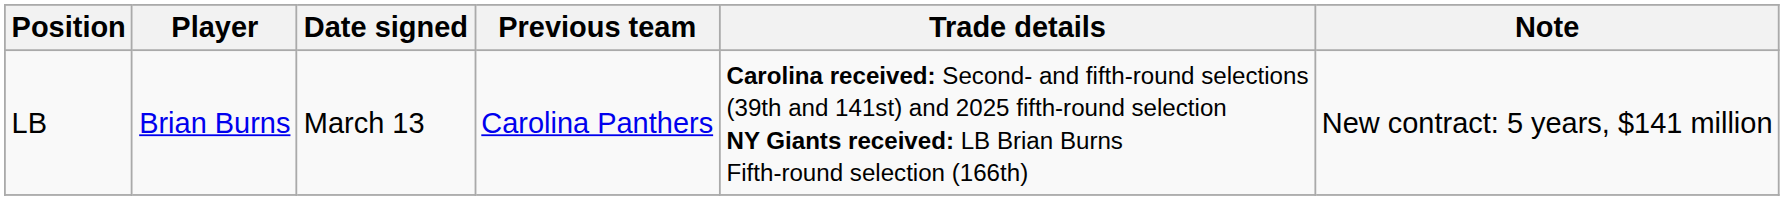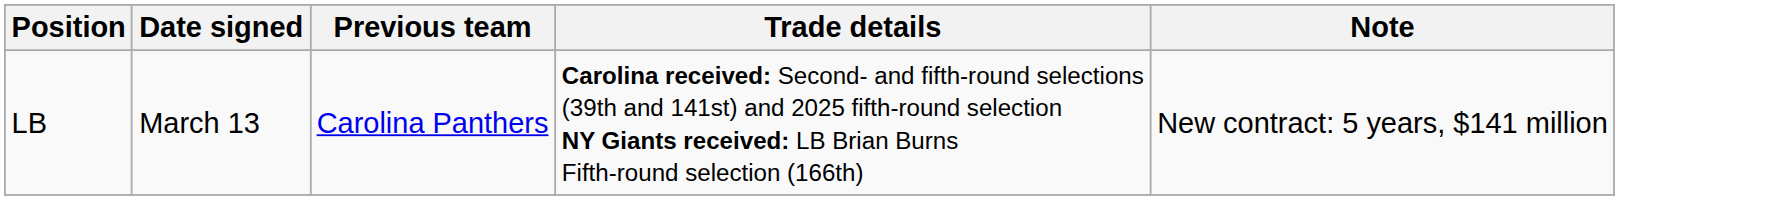- column: (215, 27)
